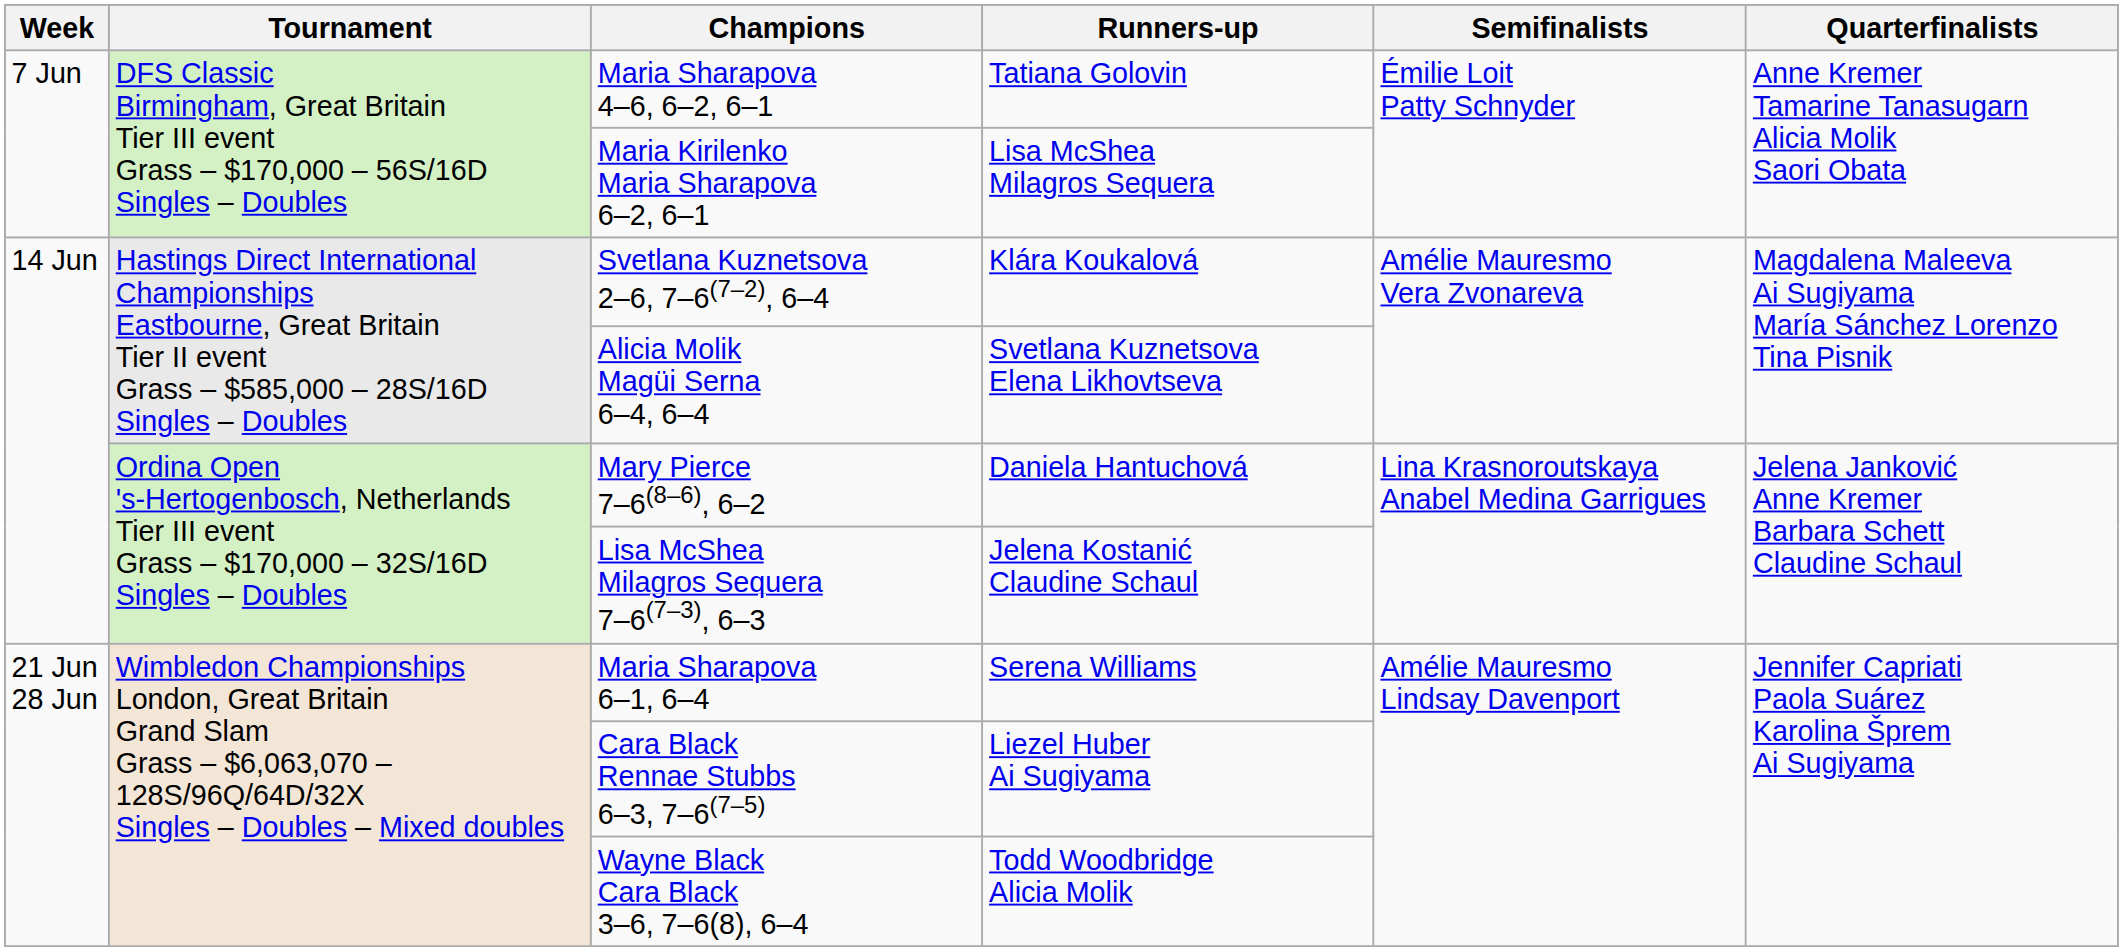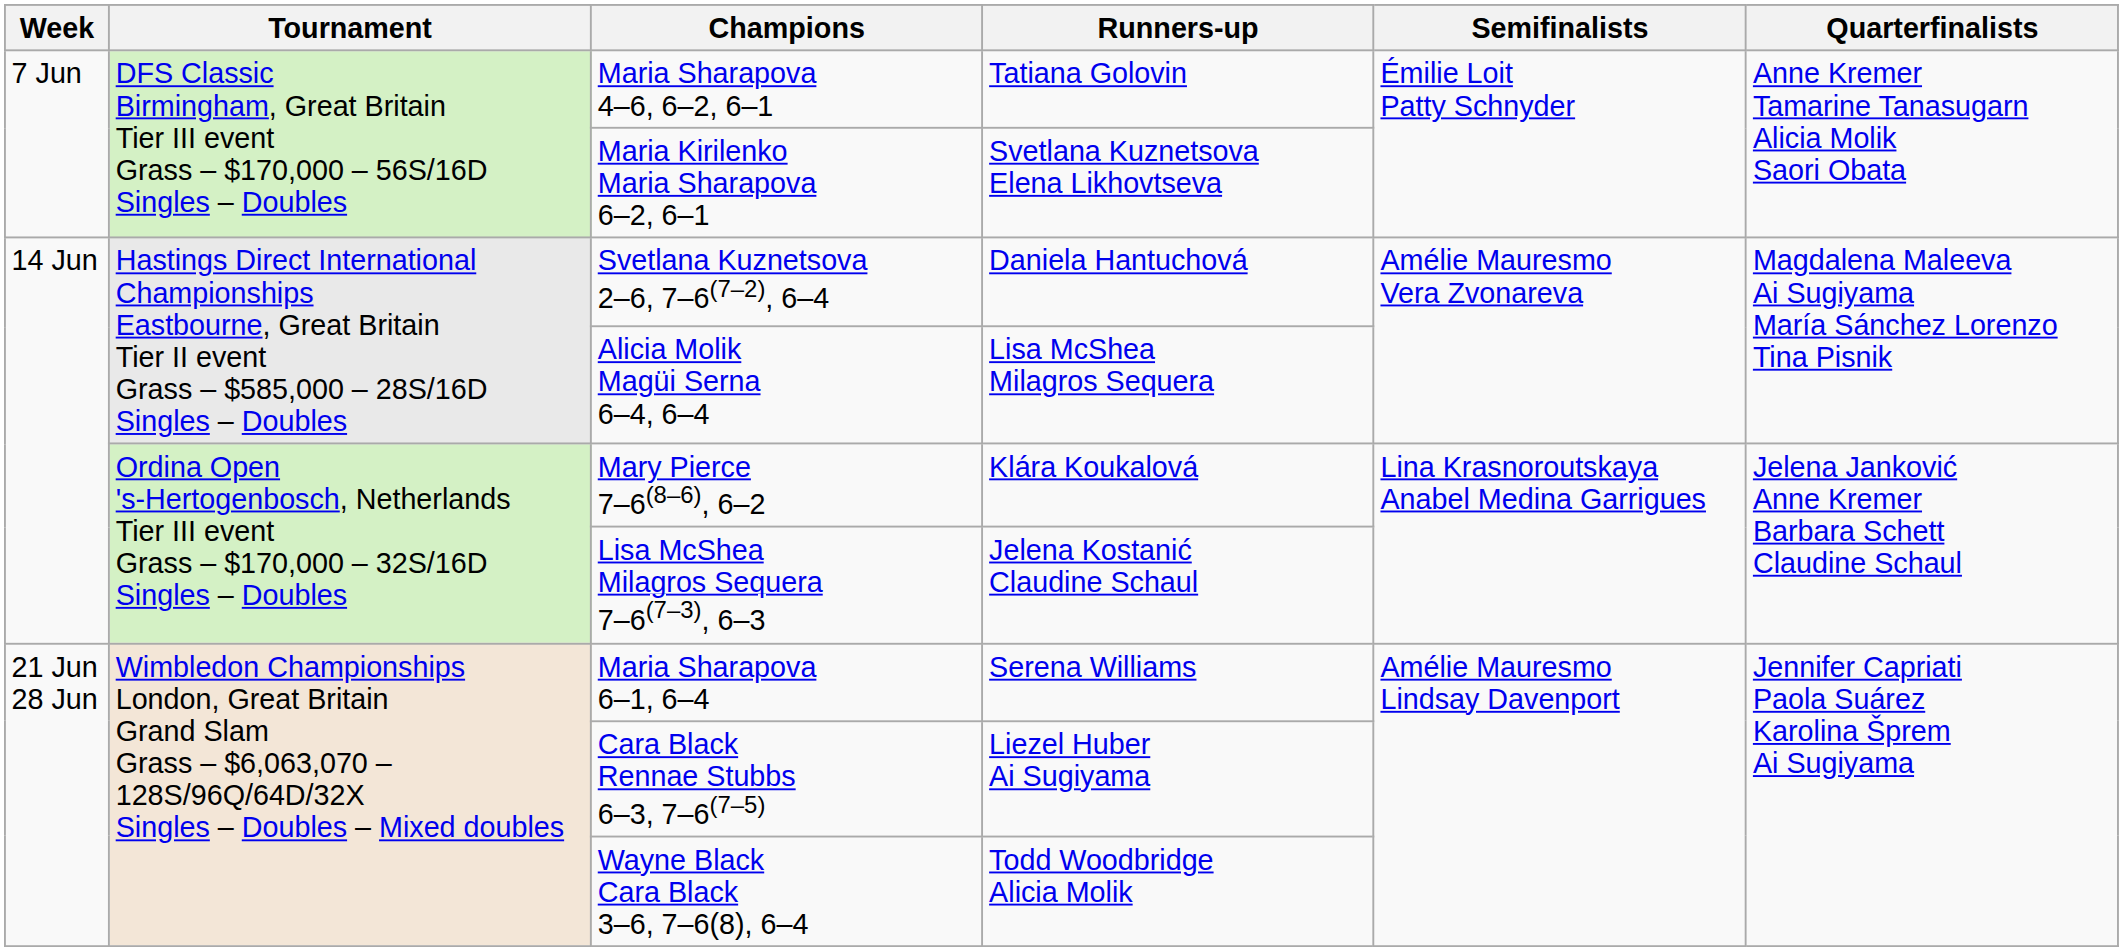(1102, 167) Lisa McShea Milagros Sequera -> (1124, 167) Svetlana Kuznetsova Elena Likhovtseva
(1094, 261) Klára Koukalová -> (1118, 261) Daniela Hantuchová
(1124, 366) Svetlana Kuznetsova Elena Likhovtseva -> (1102, 366) Lisa McShea Milagros Sequera
(1118, 467) Daniela Hantuchová -> (1094, 467) Klára Koukalová
